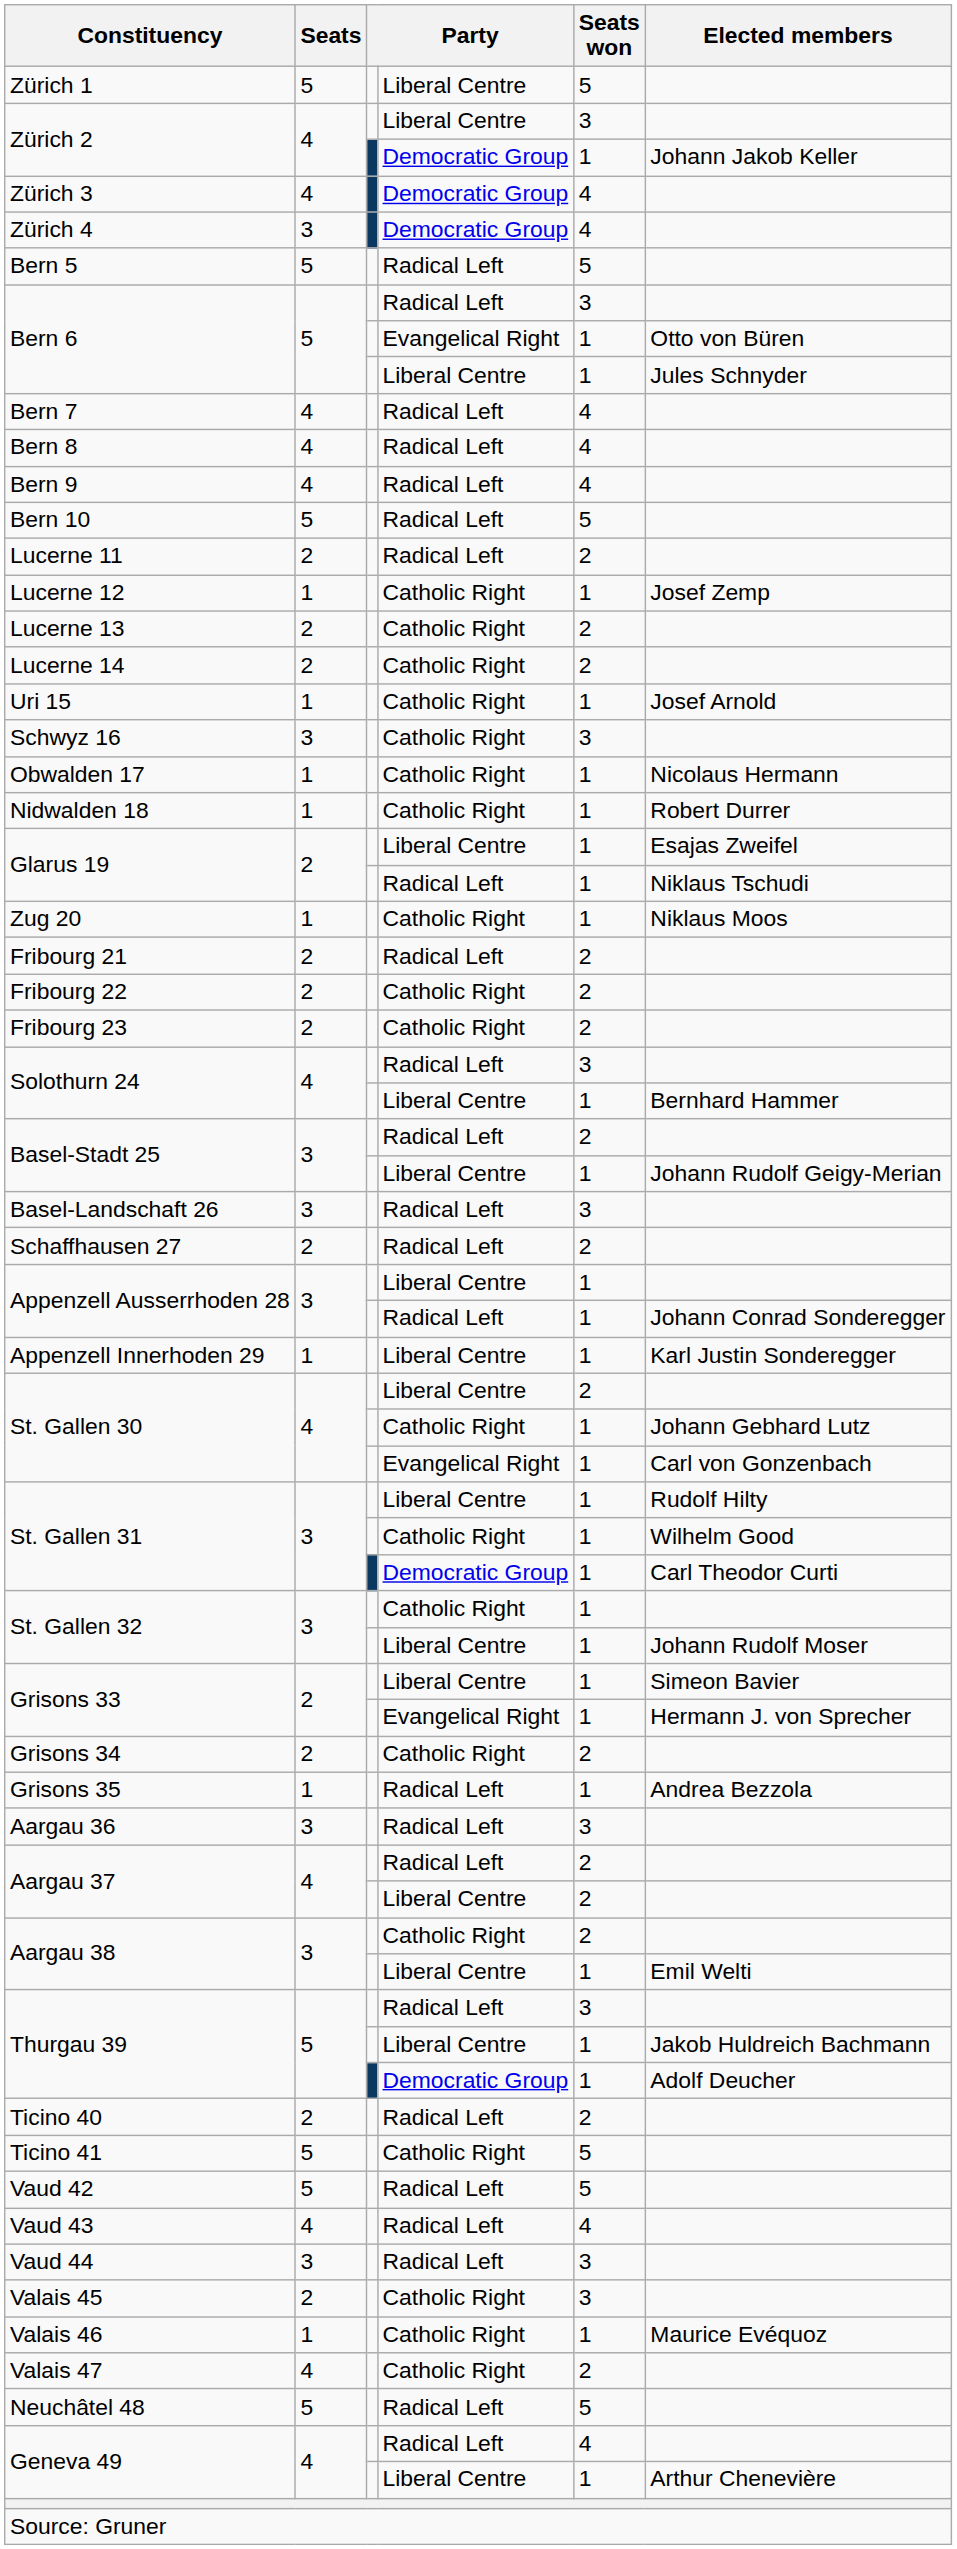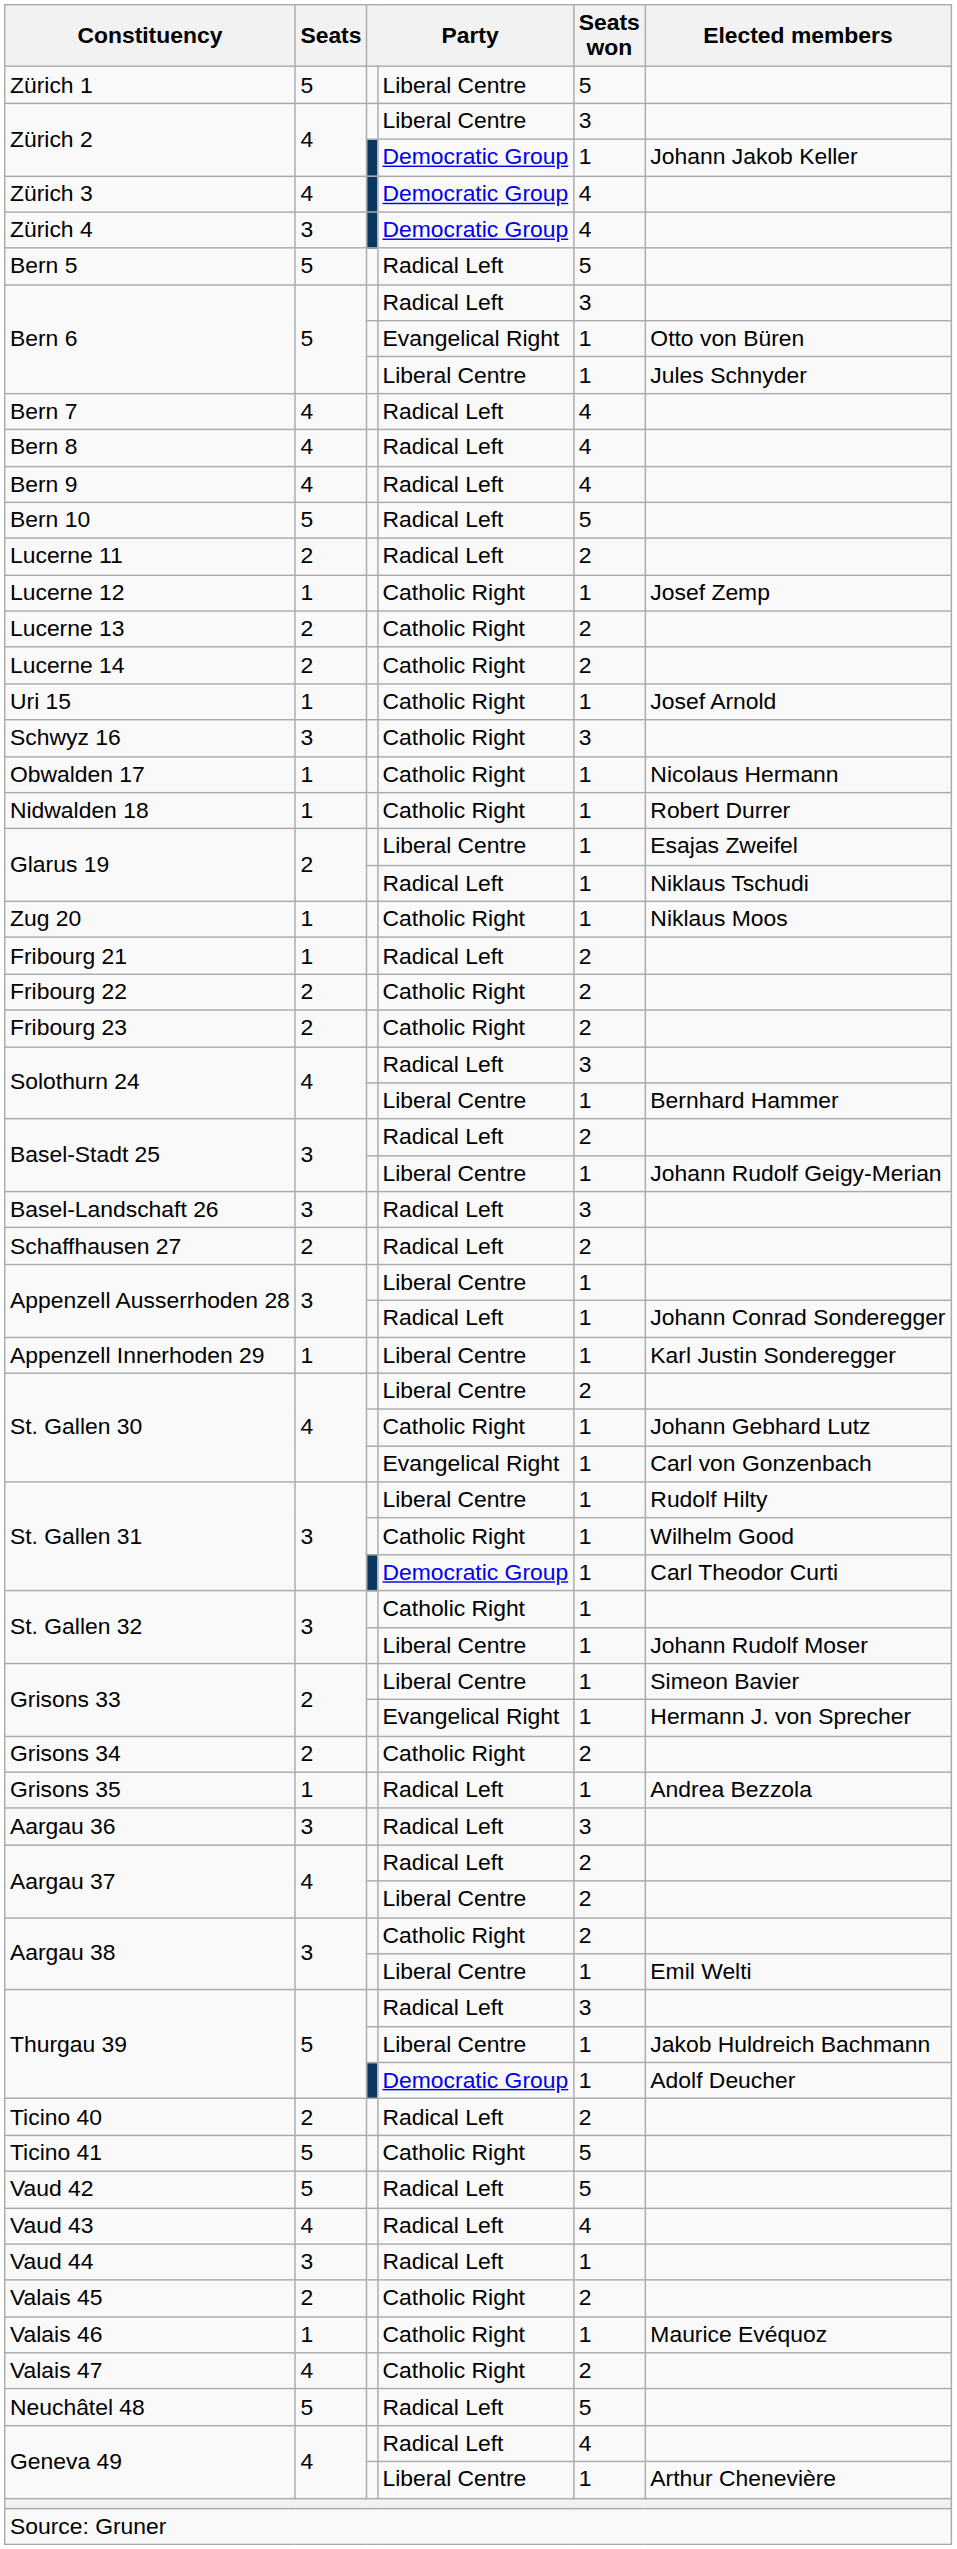(307, 955) 2 -> (307, 955) 1
(585, 2261) 3 -> (585, 2261) 1
(585, 2298) 3 -> (585, 2298) 2
